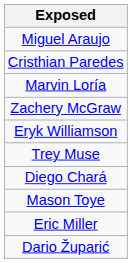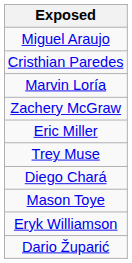(66, 131) Eryk Williamson -> (66, 131) Eric Miller
(66, 223) Eric Miller -> (66, 223) Eryk Williamson
